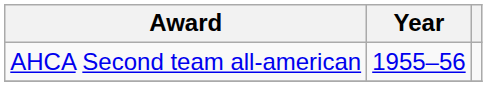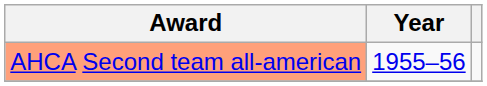(186, 61) no background -> (186, 61) lightsalmon background
